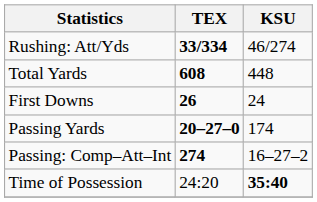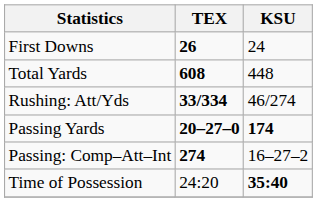rows swapped: (51, 100) <-> (69, 45)
(261, 128) normal -> (261, 128) bold
